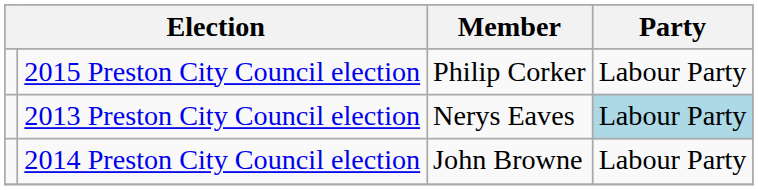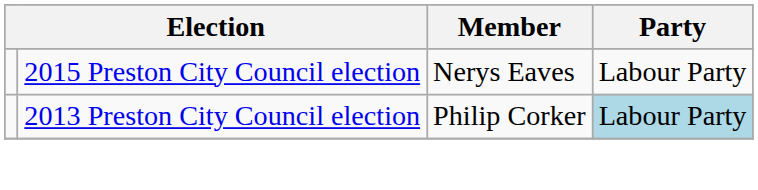(509, 71) Philip Corker -> (504, 71) Nerys Eaves
(504, 116) Nerys Eaves -> (509, 116) Philip Corker
- row: (222, 160)
